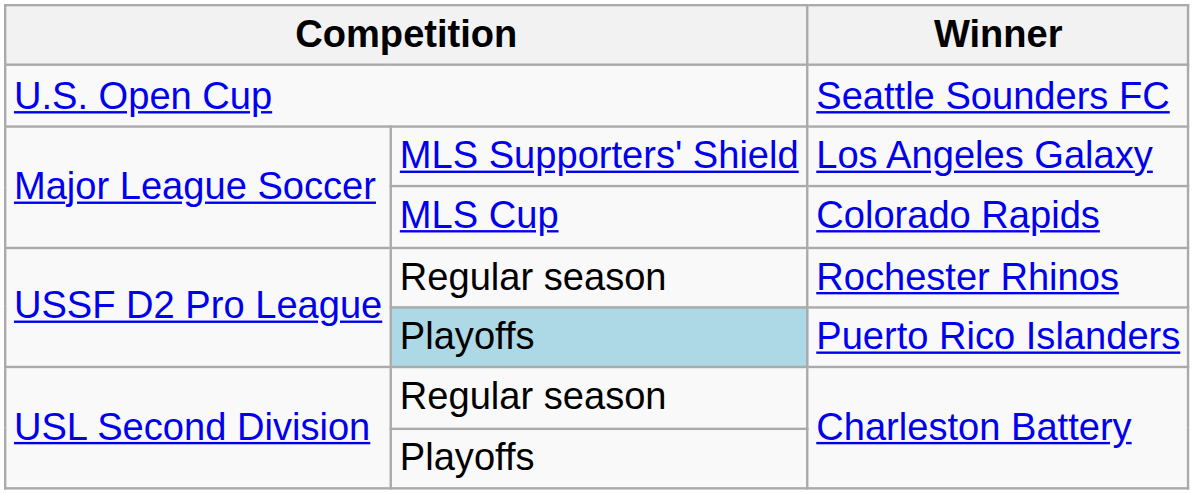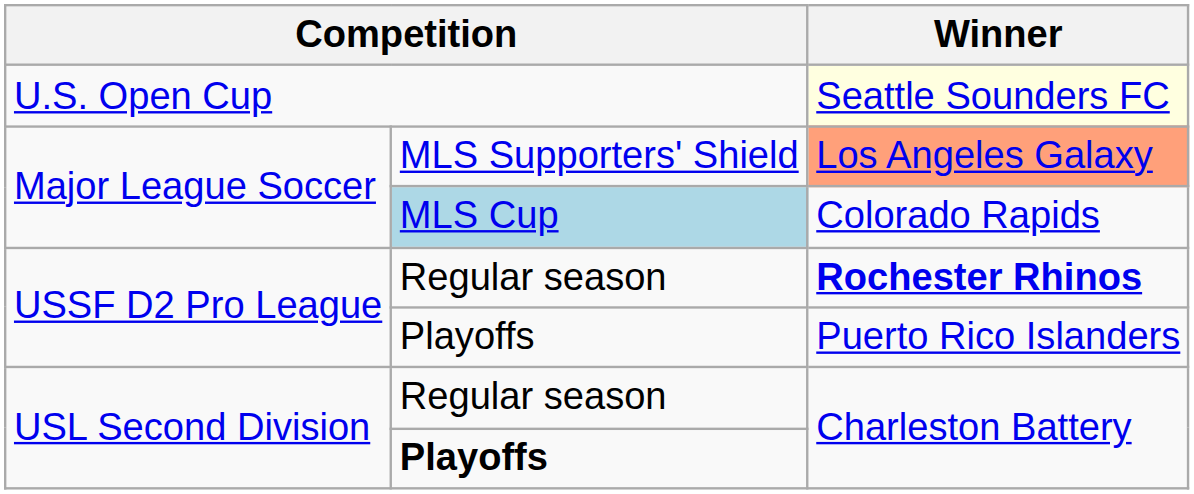(993, 95) no background -> (993, 95) lightyellow background
(985, 155) no background -> (985, 155) lightsalmon background
(479, 215) no background -> (479, 215) lightblue background
(968, 276) normal -> (979, 276) bold
(467, 336) lightblue background -> (467, 336) no background
(467, 457) normal -> (474, 457) bold
